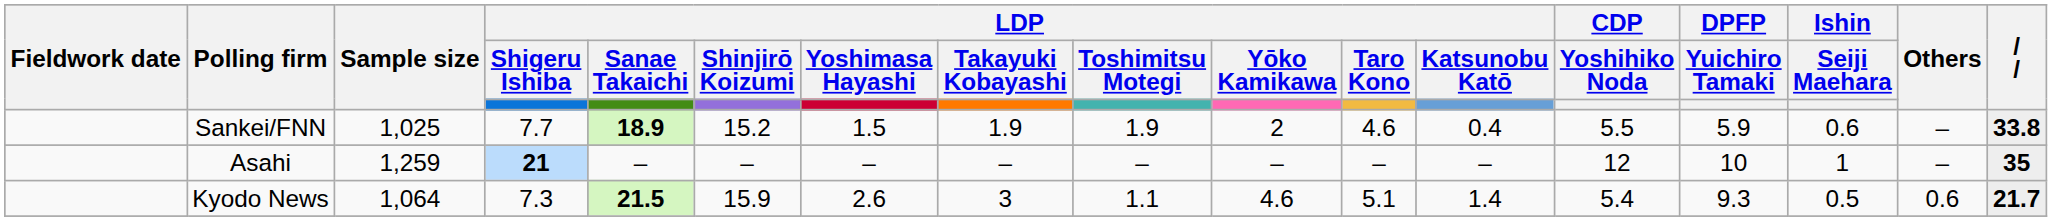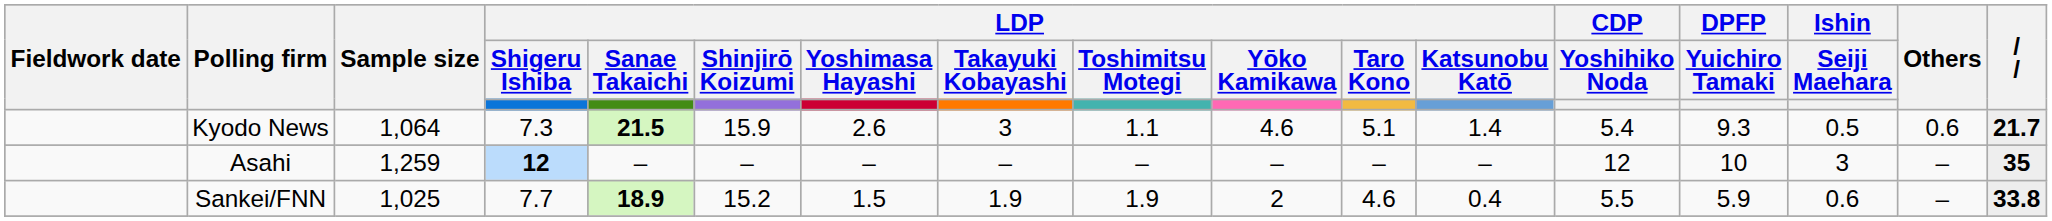rows swapped: (261, 198) <-> (261, 128)
(536, 163) 21 -> (536, 163) 12
(1842, 163) 1 -> (1842, 163) 3
